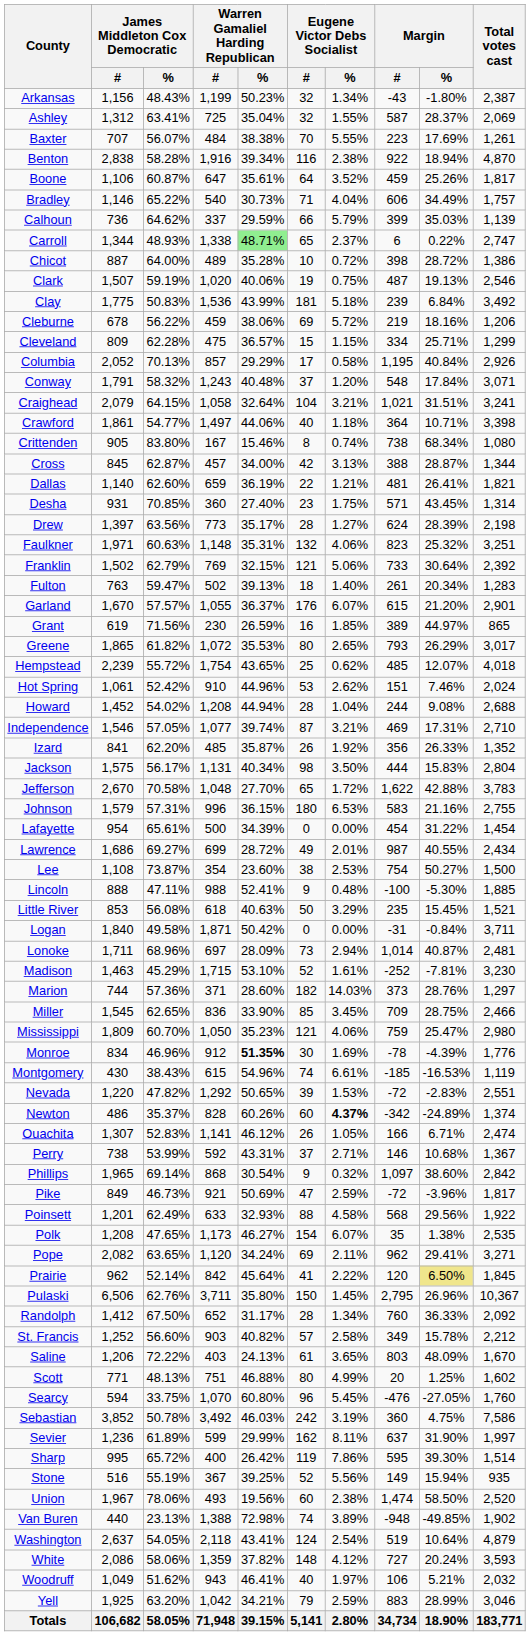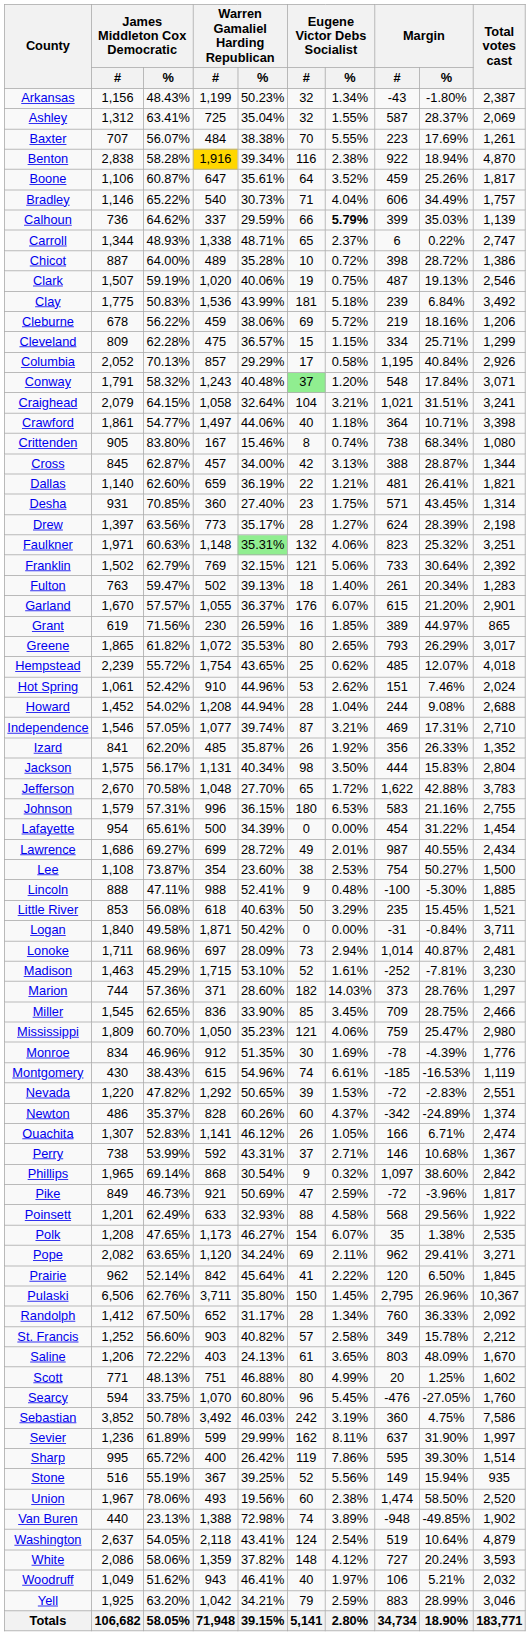(215, 159) no background -> (215, 159) gold background
(350, 220) normal -> (350, 220) bold
(263, 240) lightgreen background -> (263, 240) no background
(306, 382) no background -> (306, 382) lightgreen background
(263, 545) no background -> (263, 545) lightgreen background
(263, 1052) bold -> (263, 1052) normal
(350, 1113) bold -> (350, 1113) normal
(446, 1275) khaki background -> (446, 1275) no background
